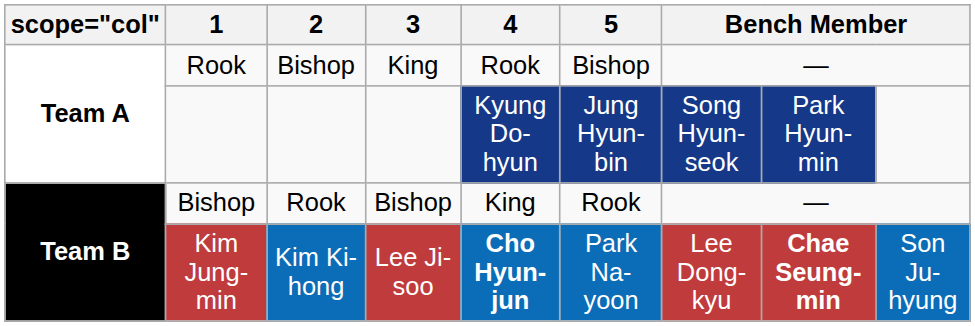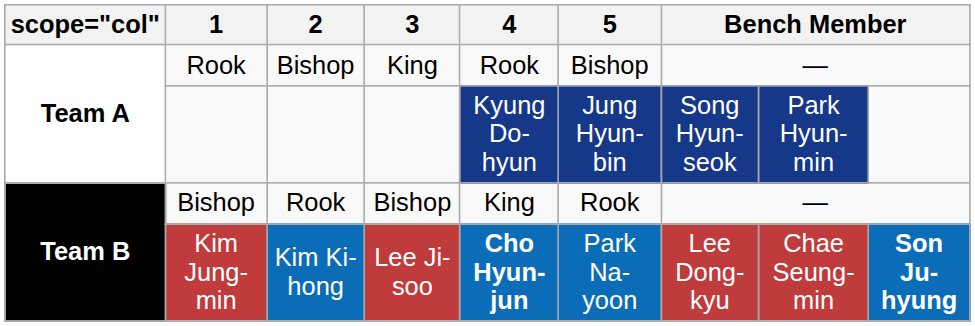(818, 271) bold -> (814, 271) normal
(923, 271) normal -> (919, 271) bold
